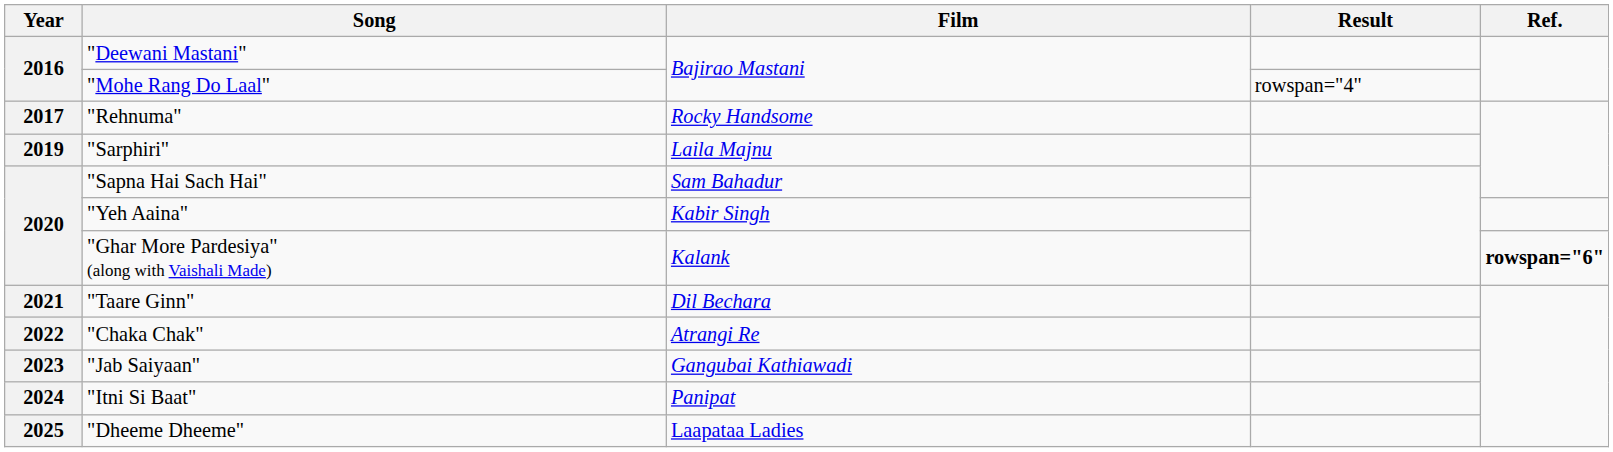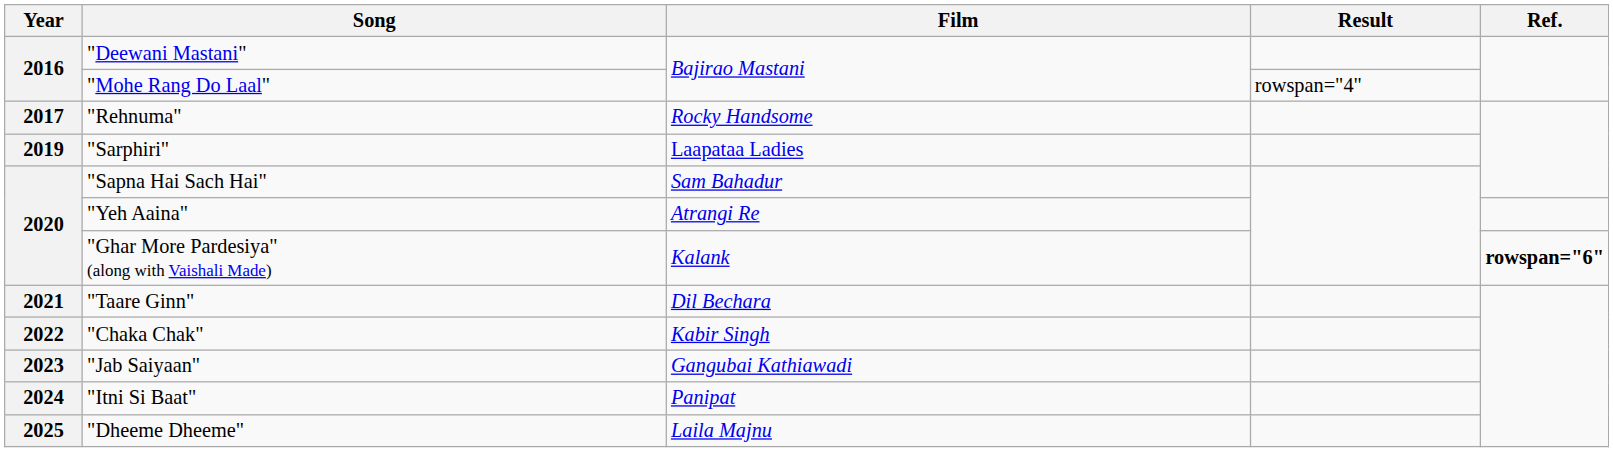(721, 149) Laila Majnu -> (737, 149) Laapataa Ladies
(720, 213) Kabir Singh -> (715, 213) Atrangi Re
(715, 333) Atrangi Re -> (720, 333) Kabir Singh
(737, 430) Laapataa Ladies -> (721, 430) Laila Majnu
